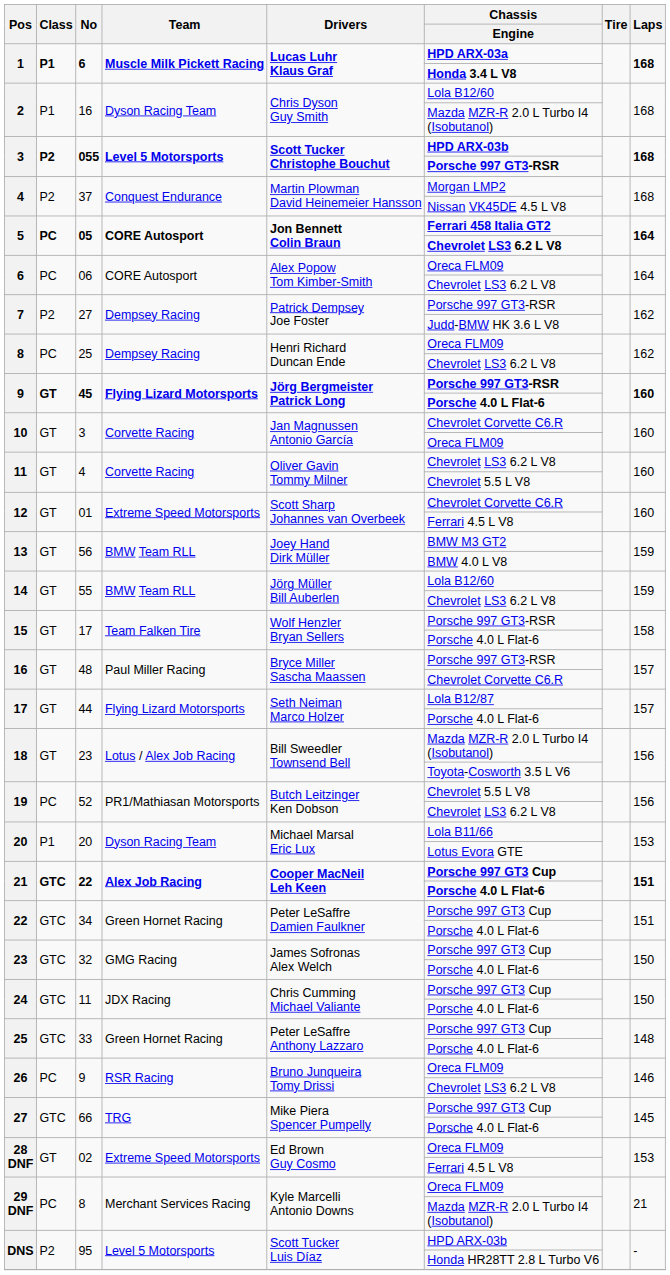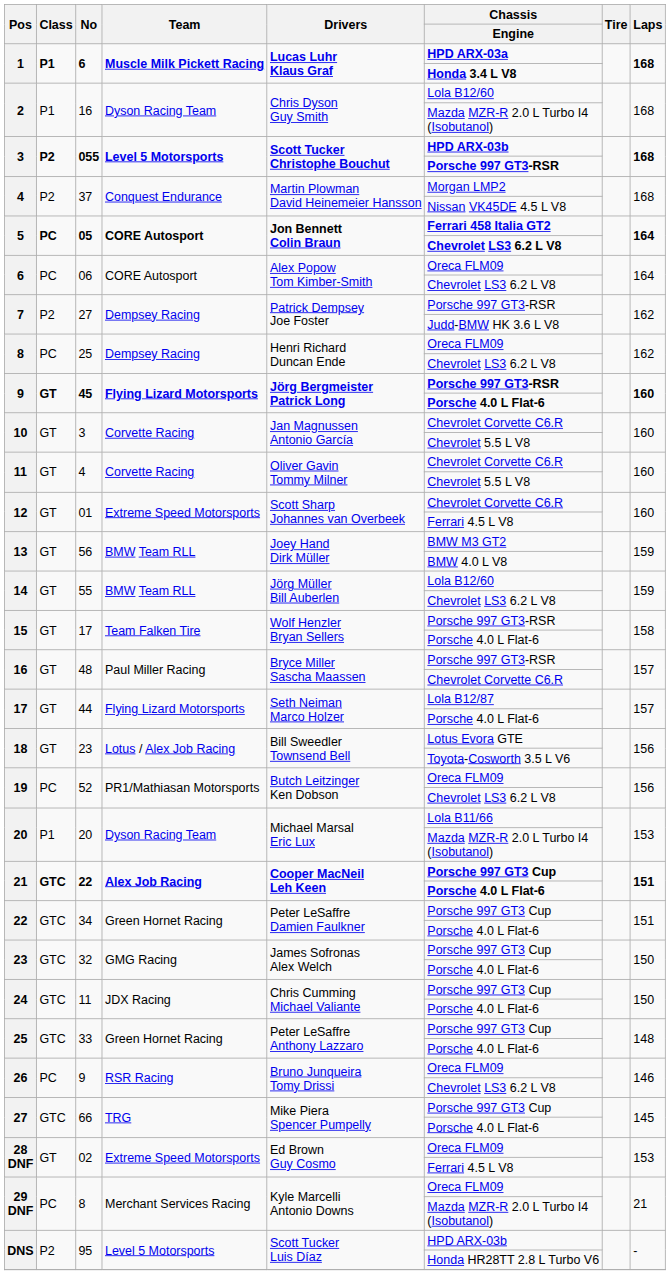(465, 443) Oreca FLM09 -> (479, 443) Chevrolet 5.5 L V8
(492, 462) Chevrolet LS3 6.2 L V8 -> (495, 462) Chevrolet Corvette C6.R
(508, 746) Mazda MZR-R 2.0 L Turbo I4 (Isobutanol) -> (475, 739) Lotus Evora GTE
(479, 792) Chevrolet 5.5 L V8 -> (465, 778) Oreca FLM09
(475, 851) Lotus Evora GTE -> (508, 844) Mazda MZR-R 2.0 L Turbo I4 (Isobutanol)
